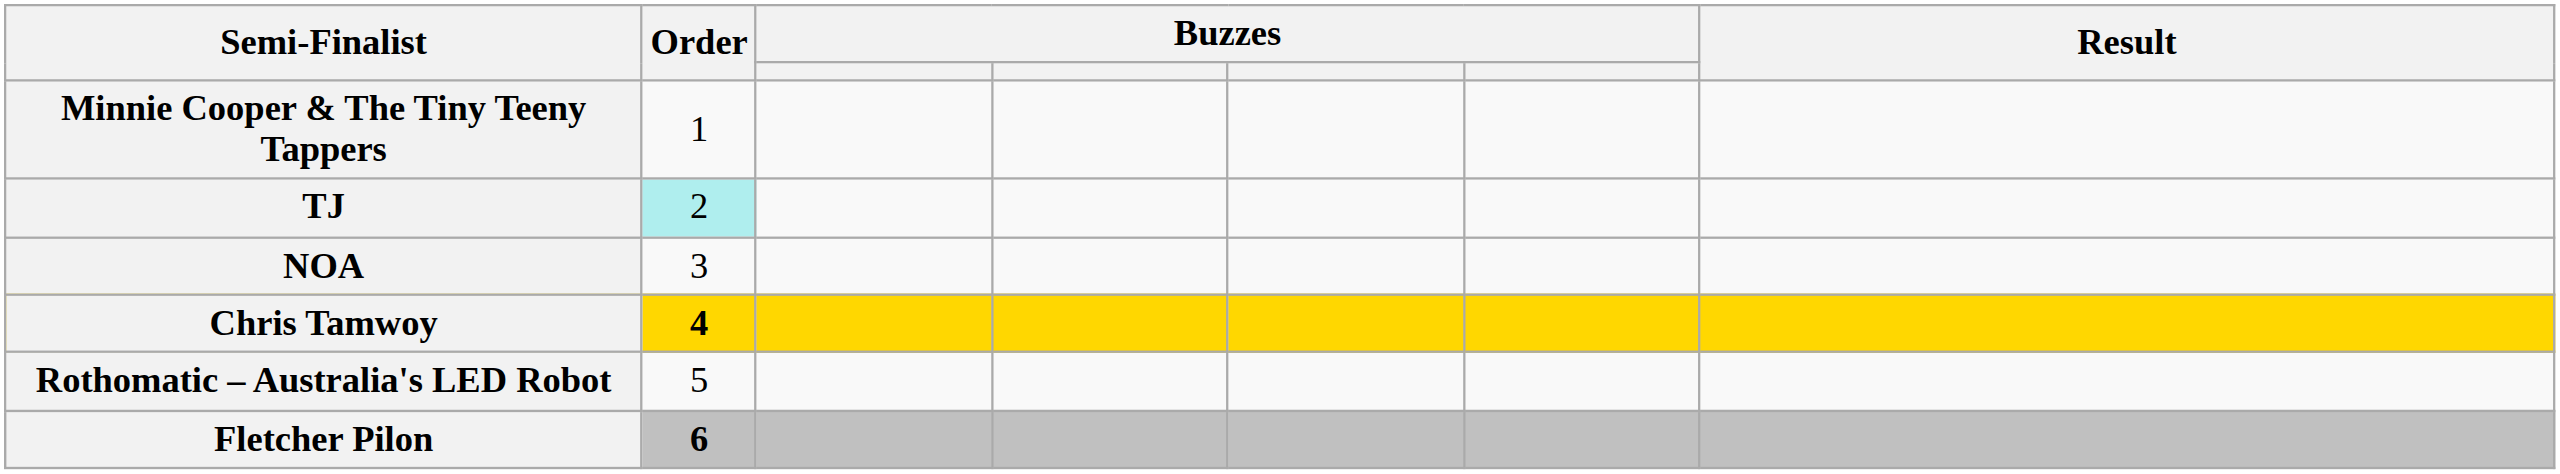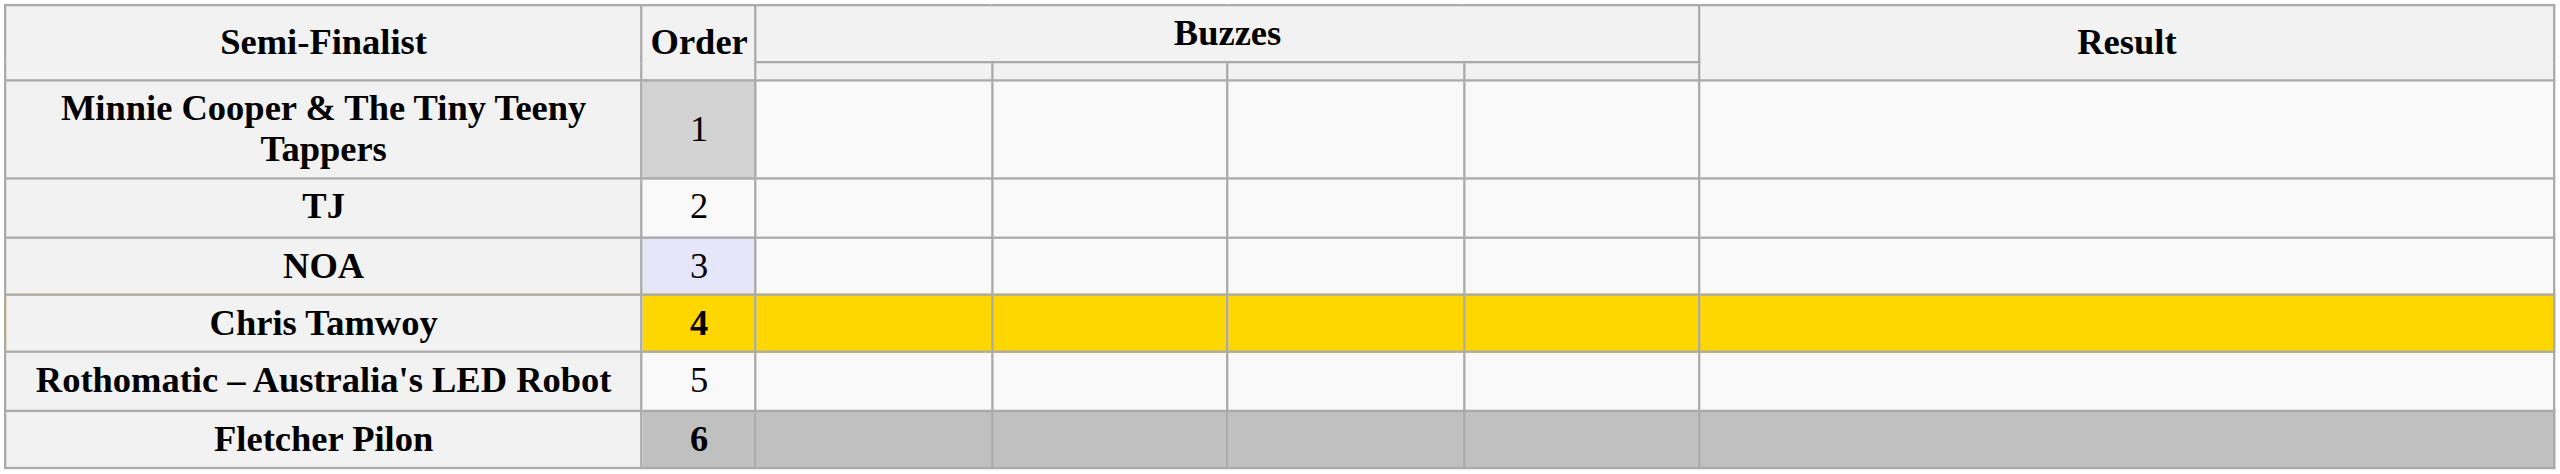(699, 128) no background -> (699, 128) lightgrey background
(699, 206) paleturquoise background -> (699, 206) no background
(699, 264) no background -> (699, 264) lavender background
